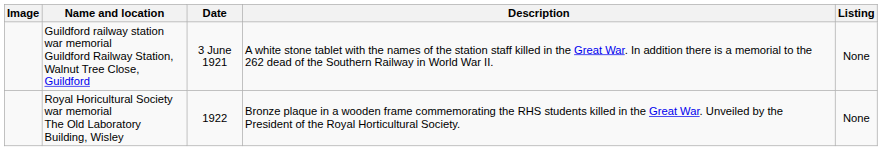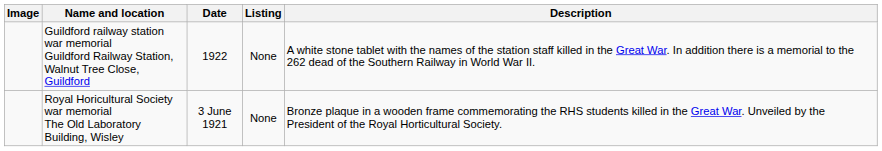columns swapped: (539, 13) <-> (856, 13)
(215, 56) 3 June 1921 -> (215, 56) 1922
(215, 118) 1922 -> (215, 118) 3 June 1921
